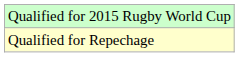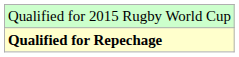(81, 39) normal -> (85, 39) bold
